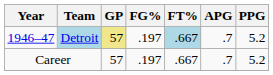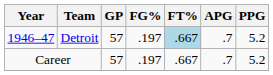(79, 37) lightblue background -> (79, 37) no background
(117, 37) khaki background -> (117, 37) no background
